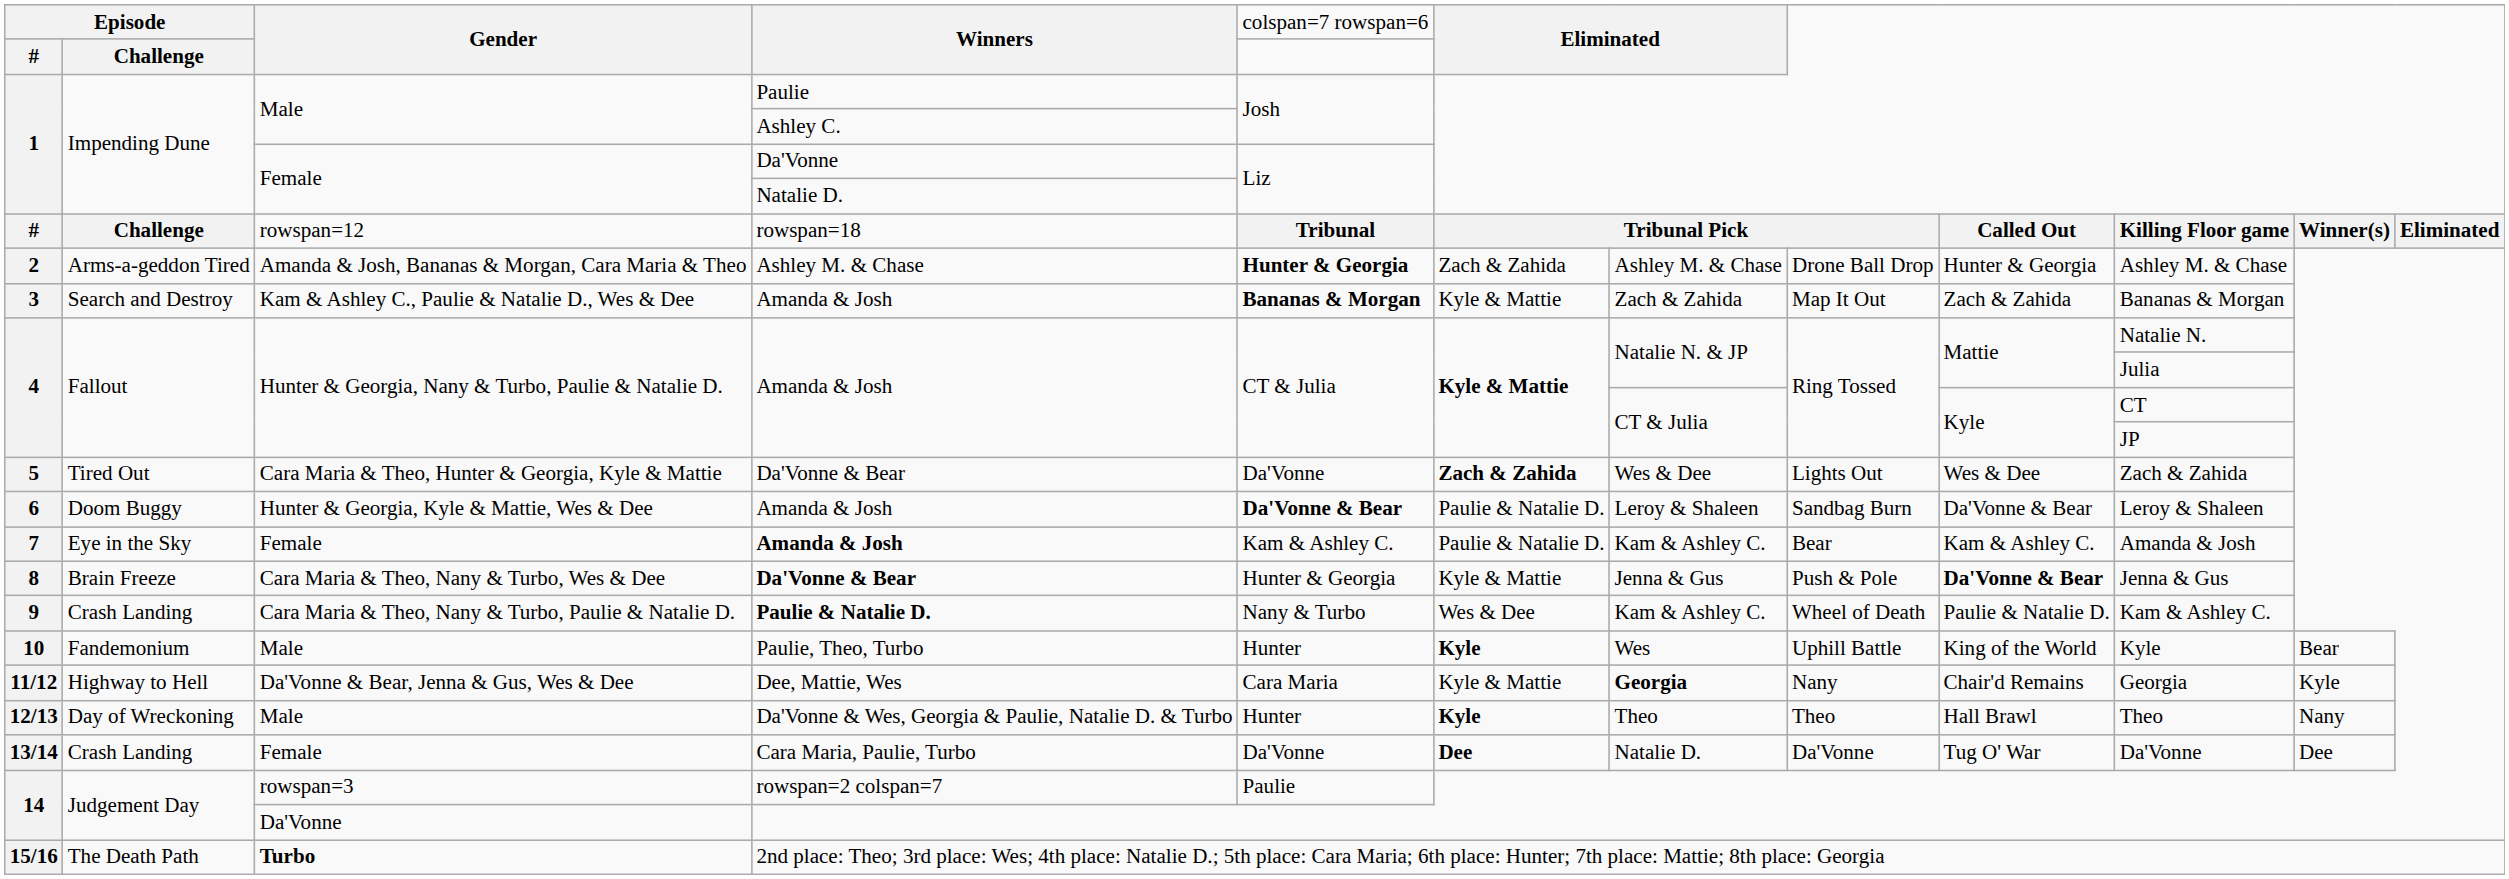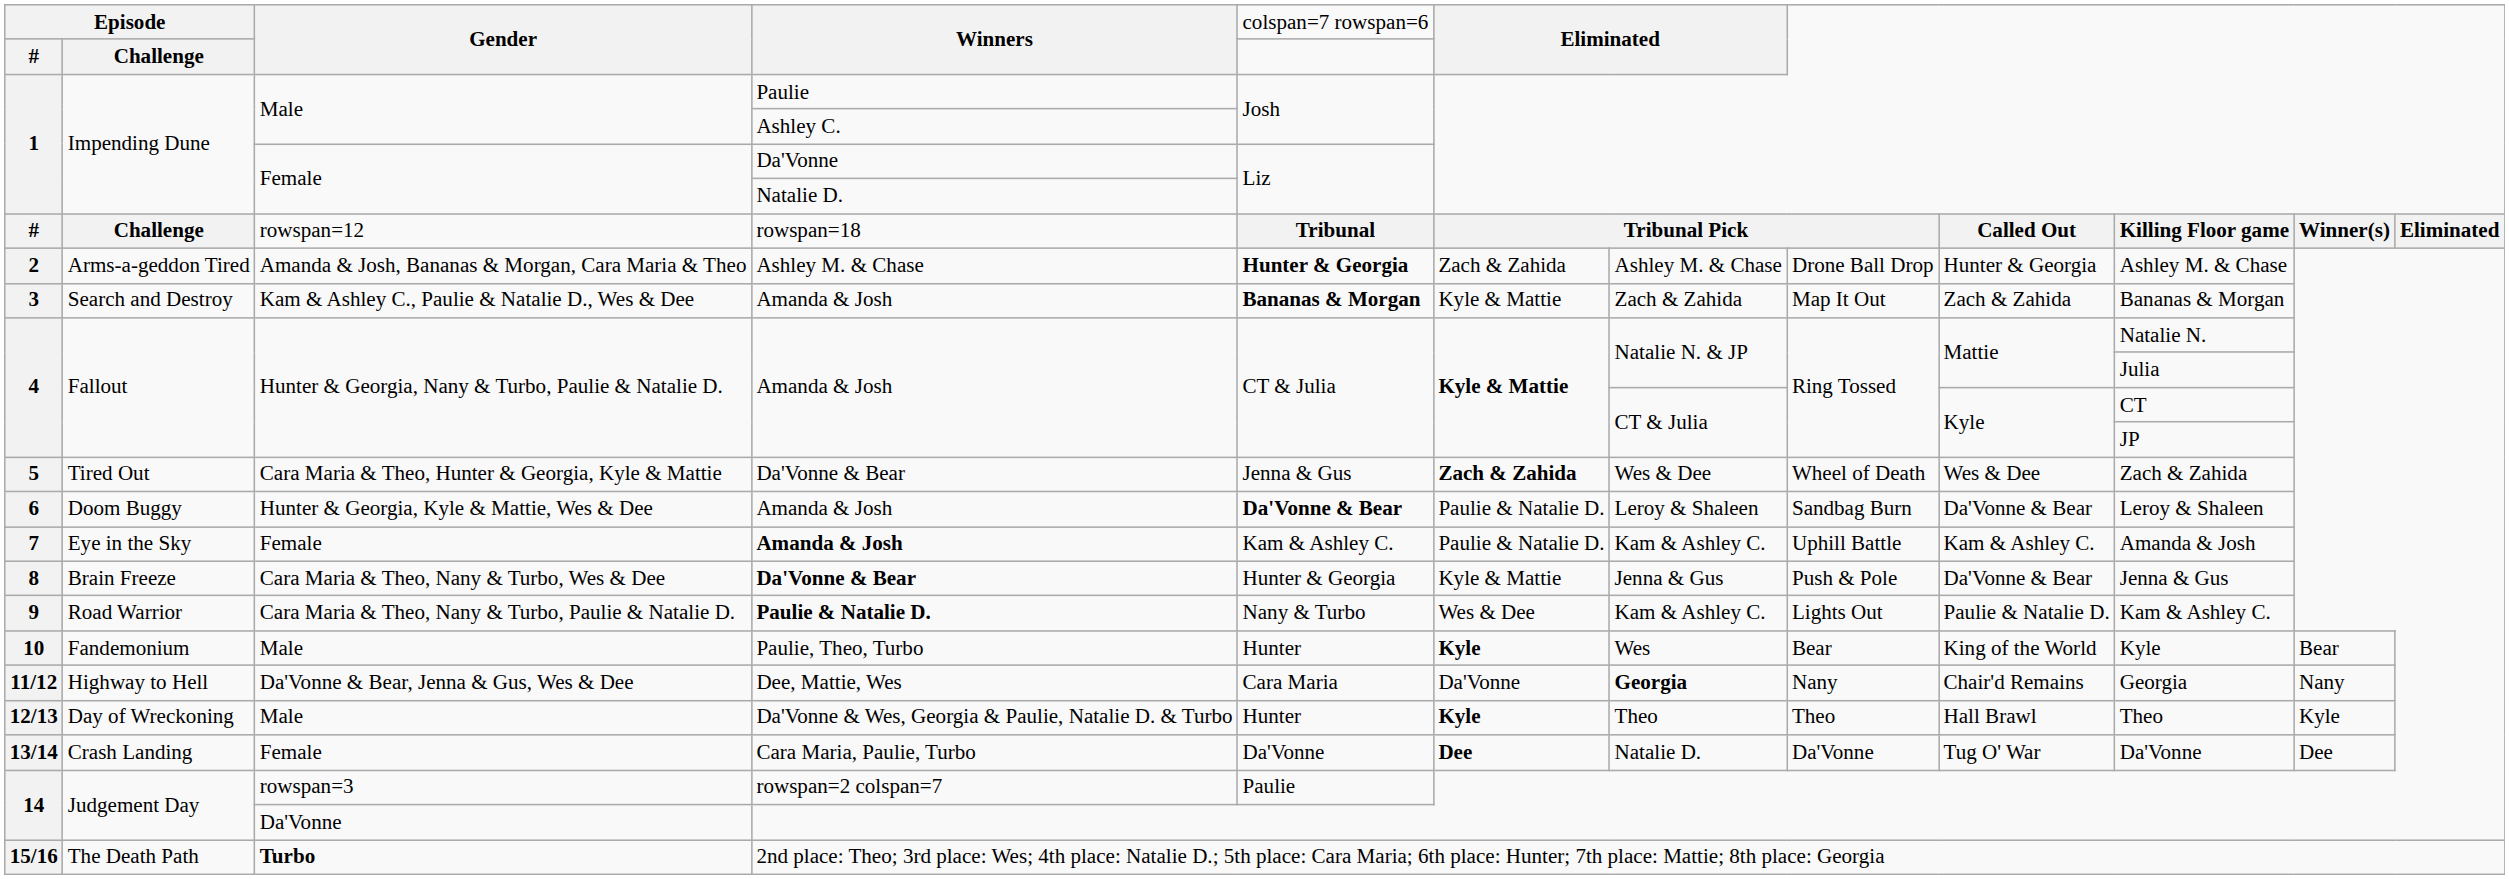(1283, 473) Da'Vonne -> (1297, 473) Jenna & Gus
(1837, 473) Lights Out -> (1859, 473) Wheel of Death
(1812, 543) Bear -> (1847, 543) Uphill Battle
(2023, 577) bold -> (2018, 577) normal
(130, 612) Crash Landing -> (125, 612) Road Warrior
(1859, 612) Wheel of Death -> (1837, 612) Lights Out
(1847, 647) Uphill Battle -> (1812, 647) Bear
(1500, 682) Kyle & Mattie -> (1479, 682) Da'Vonne
(2320, 682) Kyle -> (2322, 682) Nany
(2322, 717) Nany -> (2320, 717) Kyle
